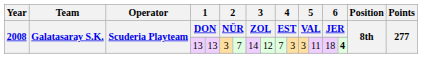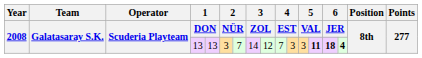(316, 45) normal -> (316, 45) bold
(330, 45) normal -> (330, 45) bold
